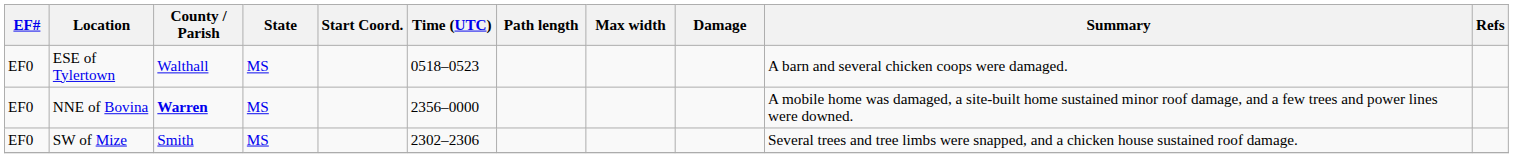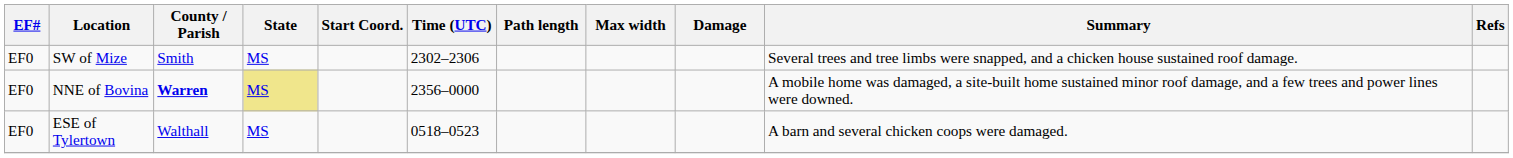rows swapped: (90, 140) <-> (84, 66)
(258, 107) no background -> (258, 90) khaki background
